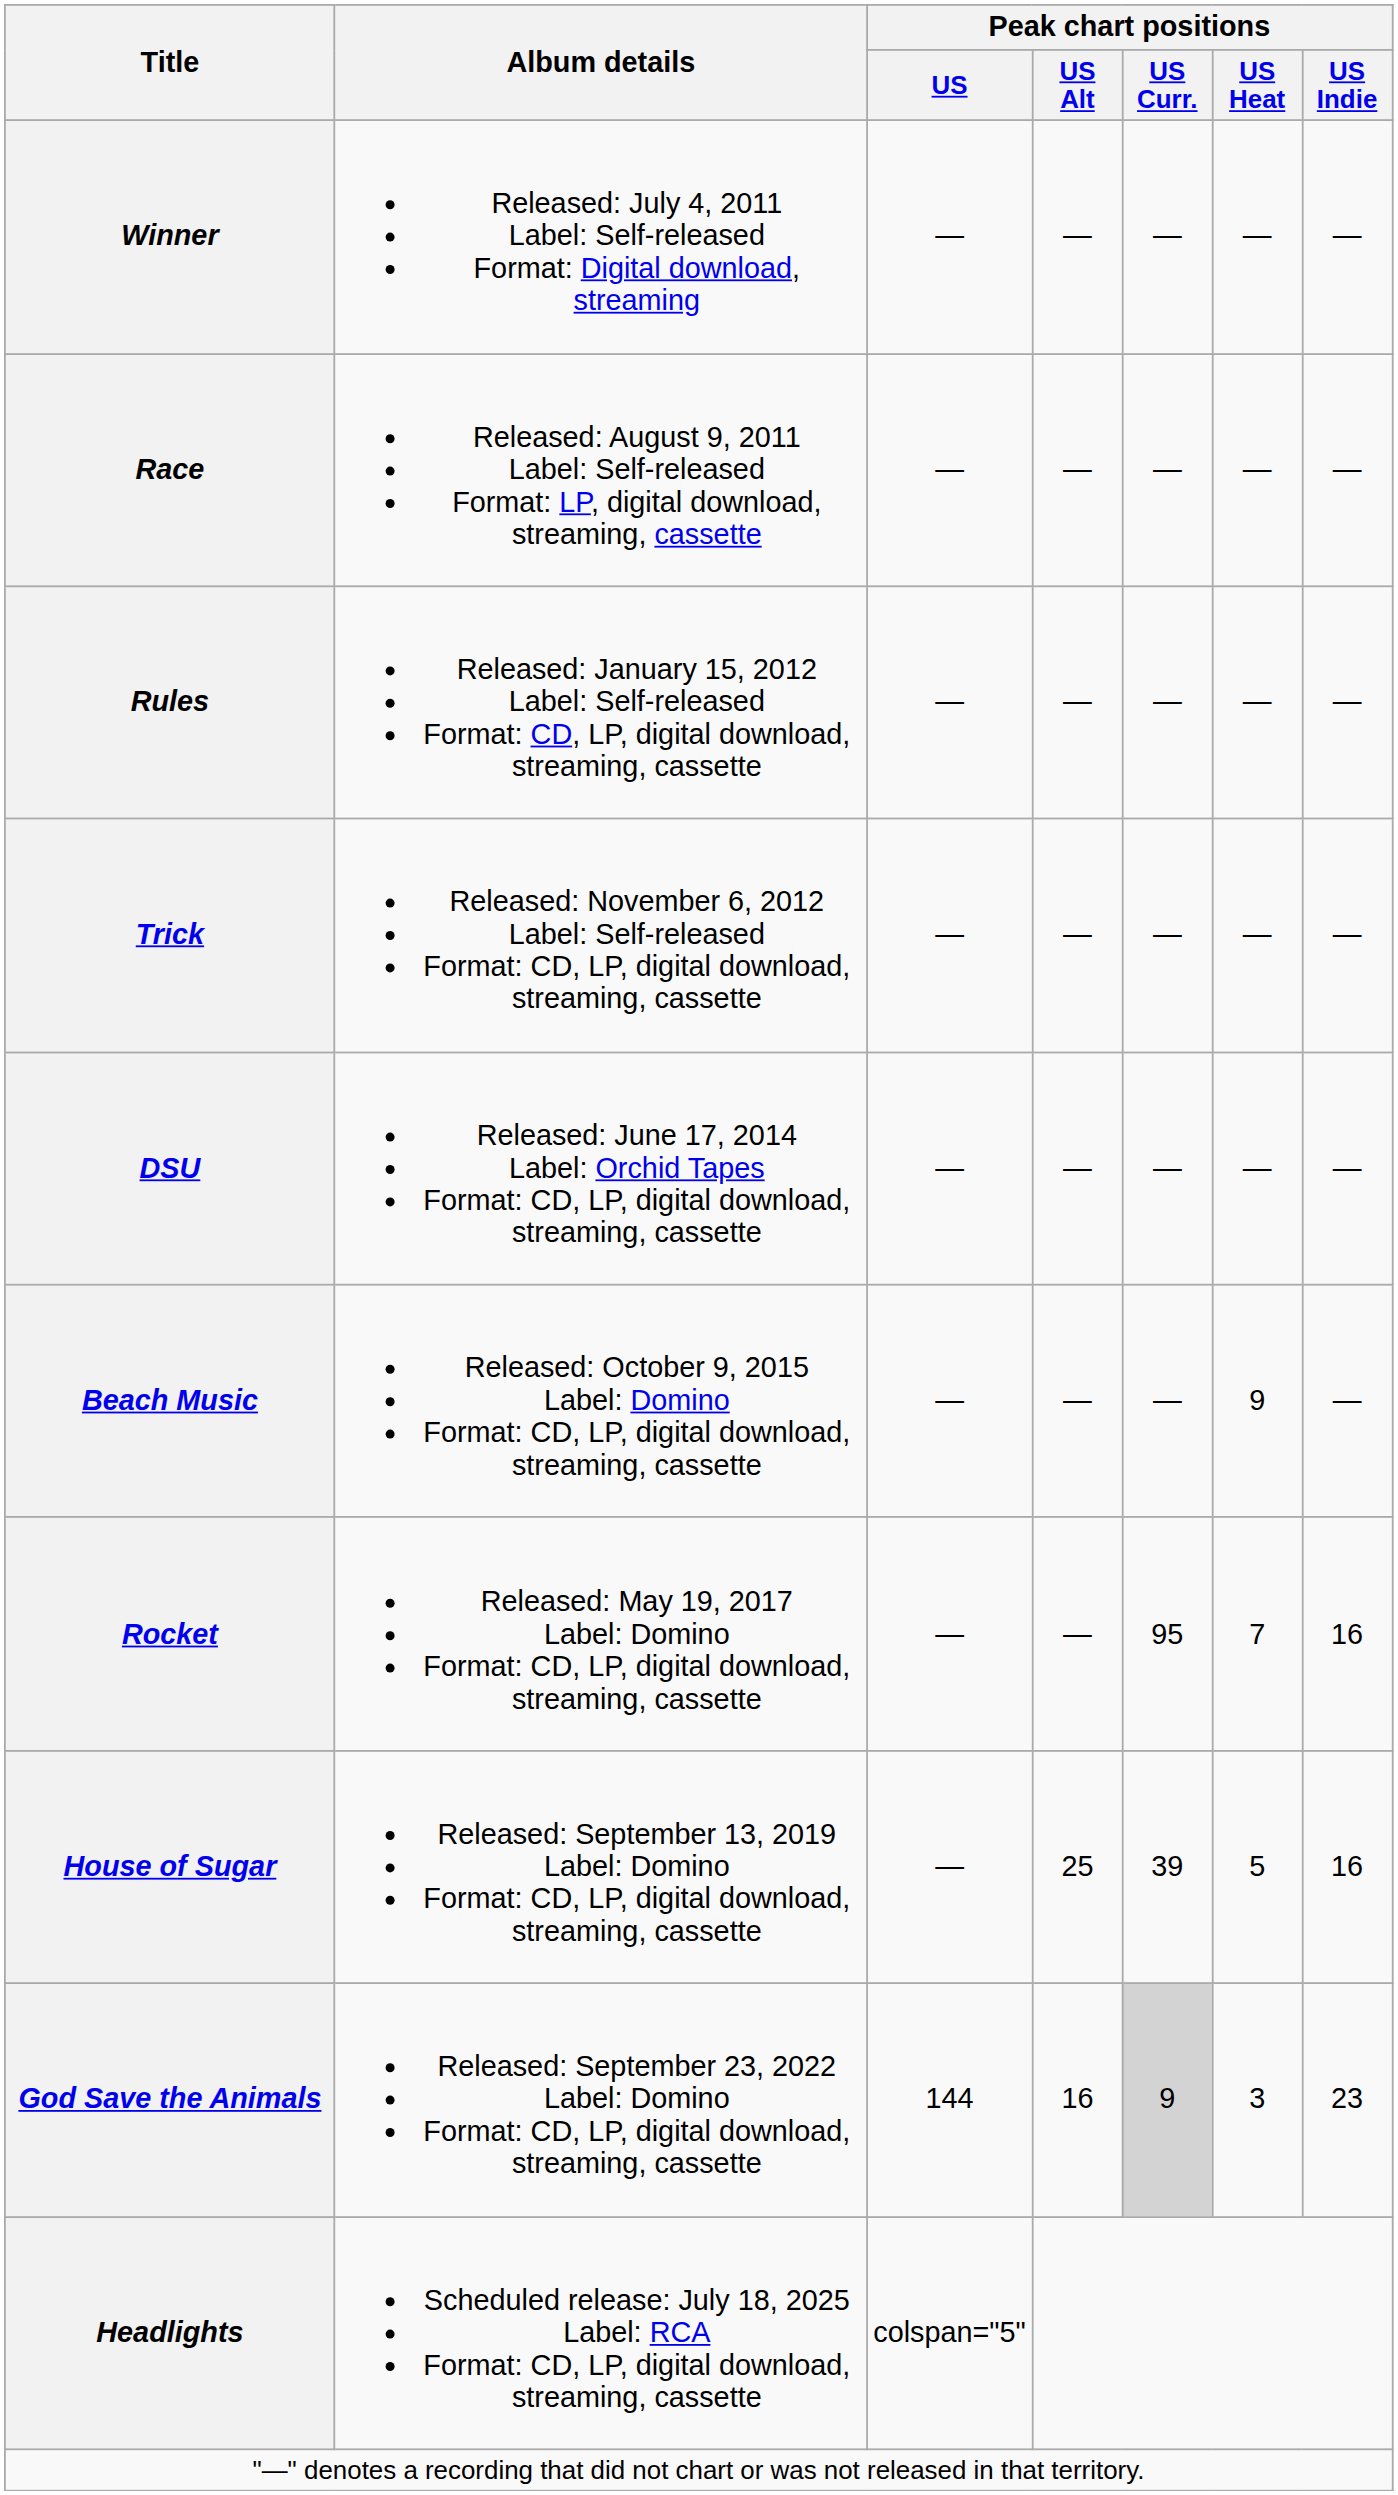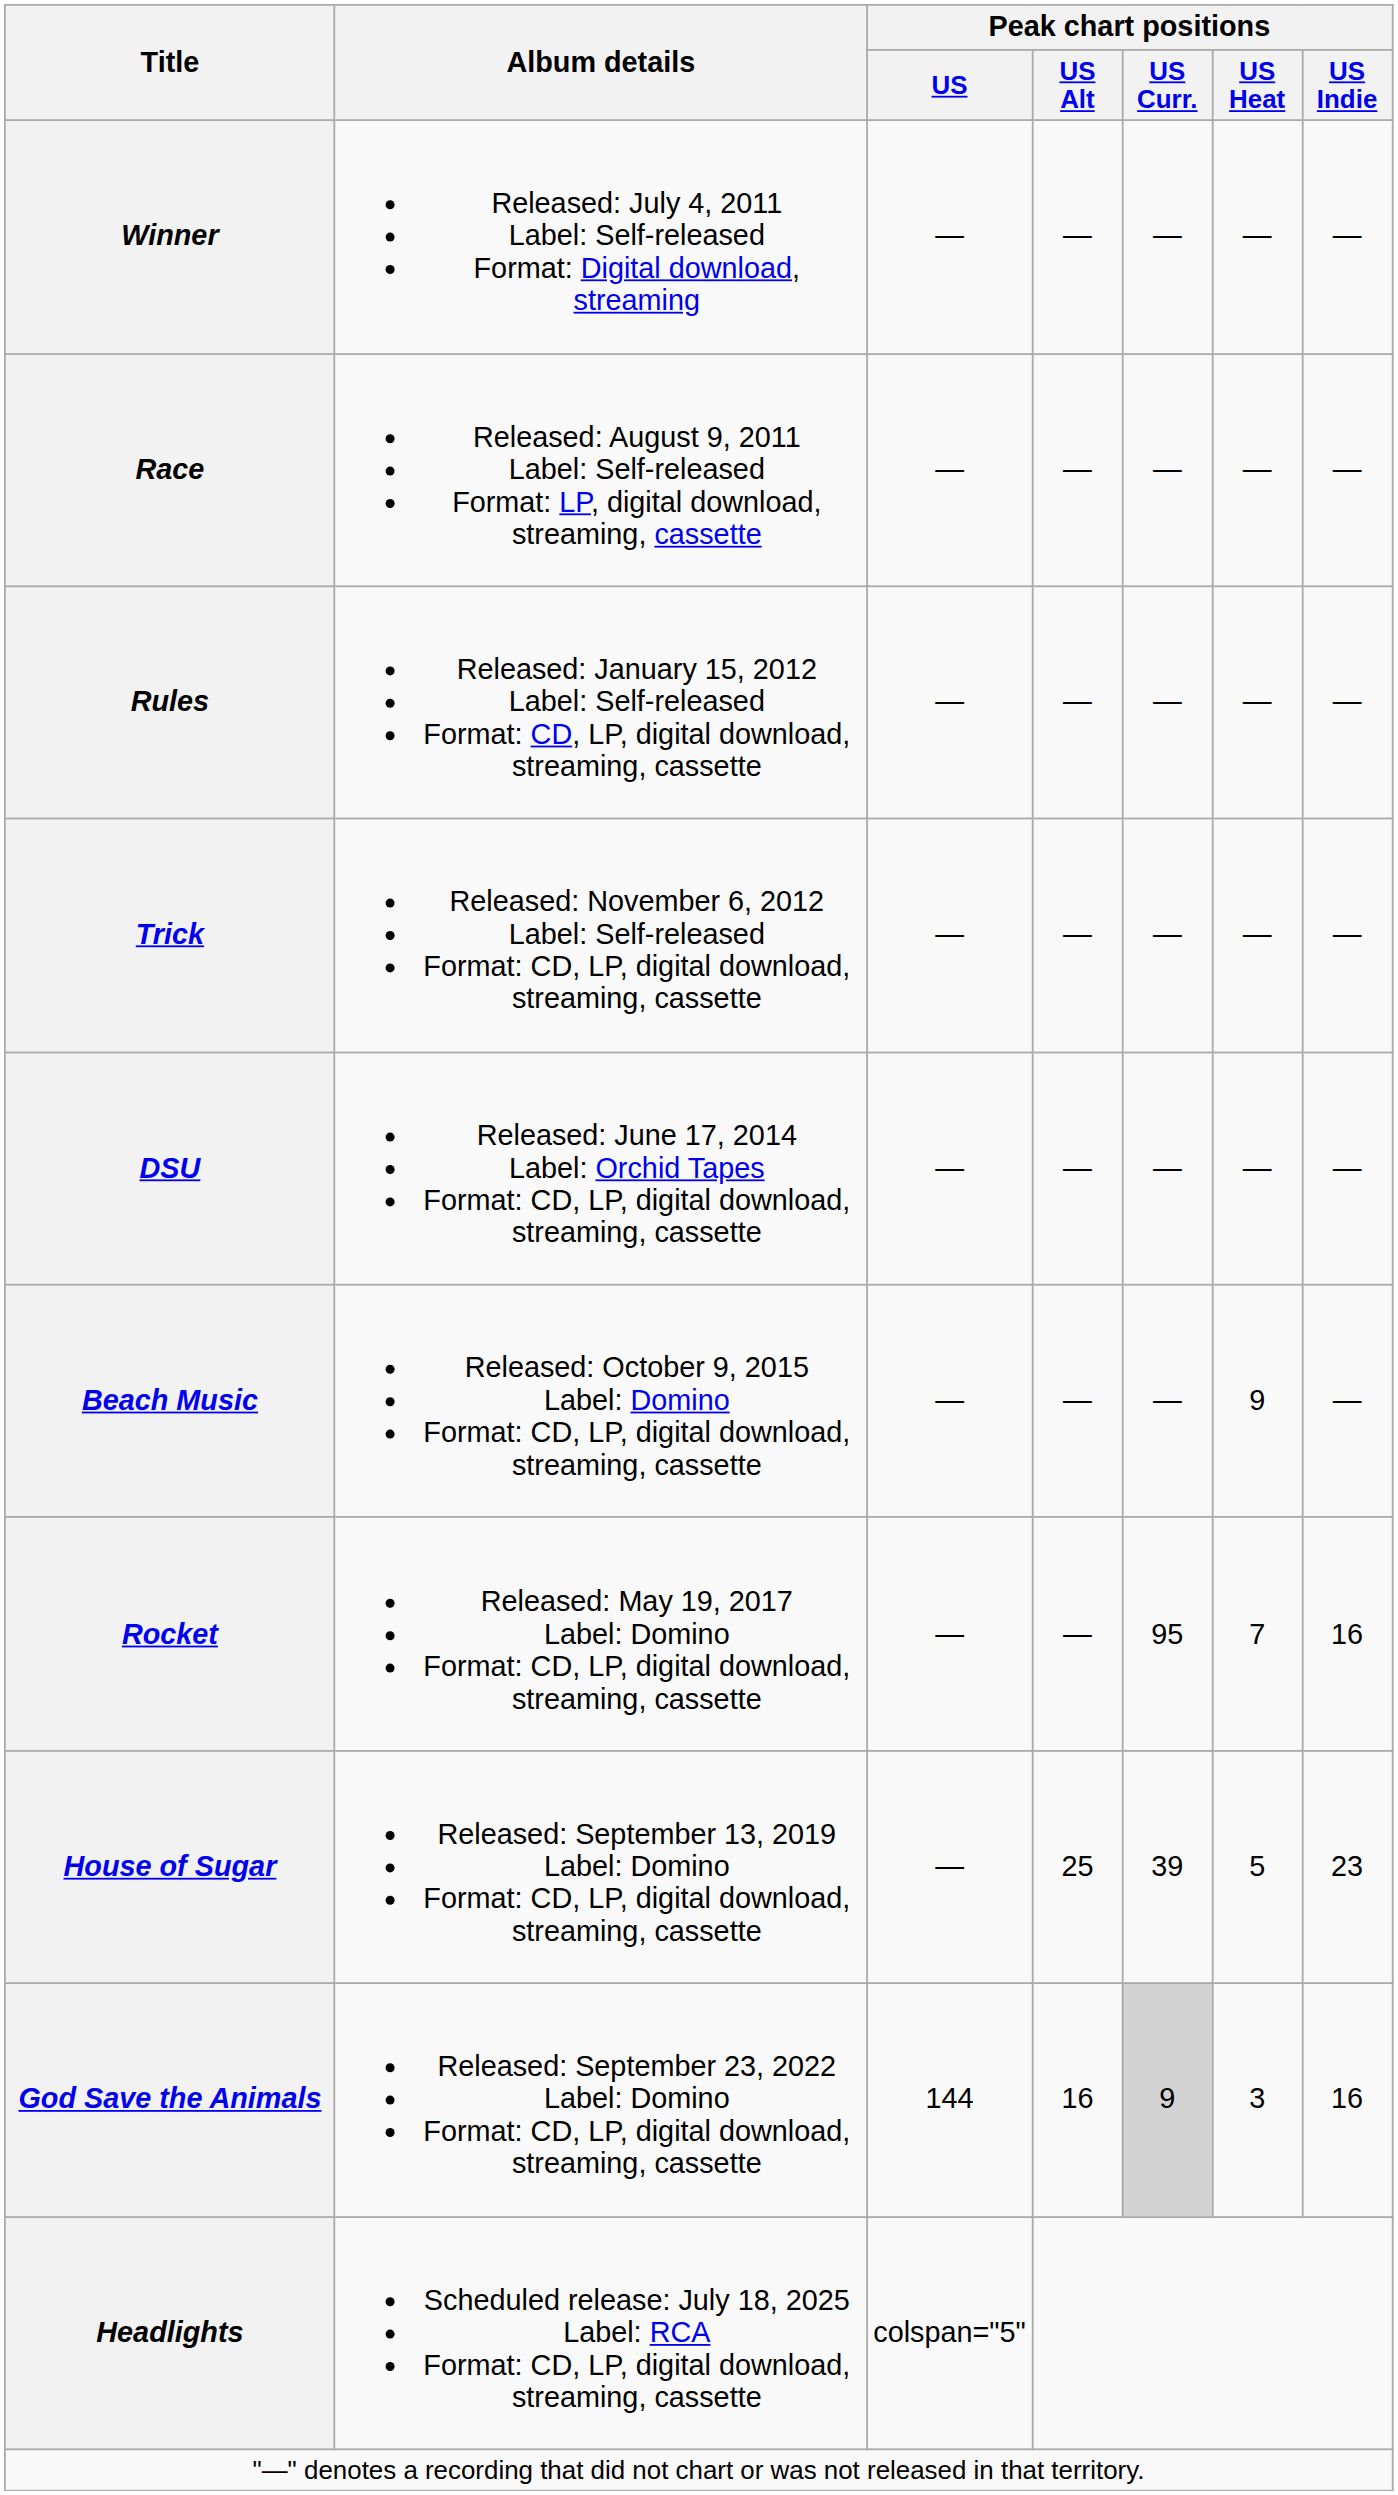(1347, 1866) 16 -> (1347, 1866) 23
(1347, 2099) 23 -> (1347, 2099) 16
